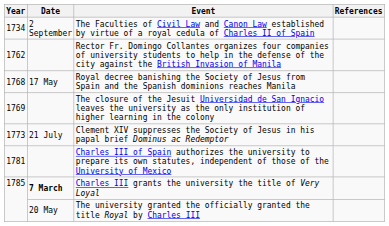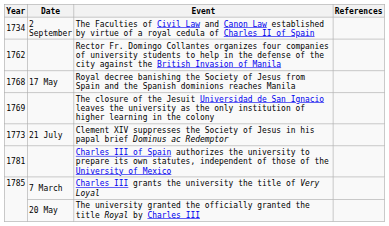(46, 188) bold -> (46, 188) normal
